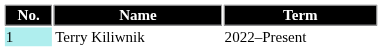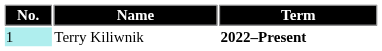(266, 36) normal -> (263, 36) bold
